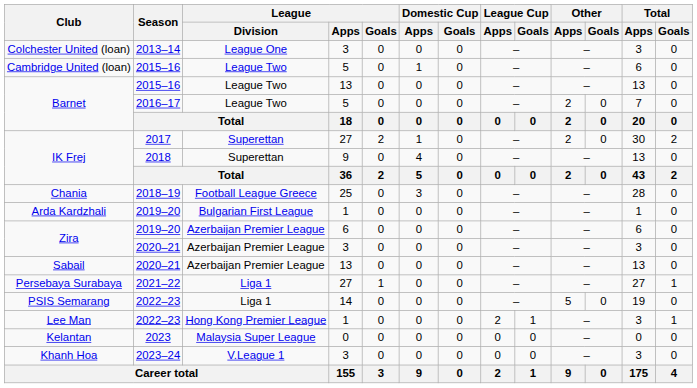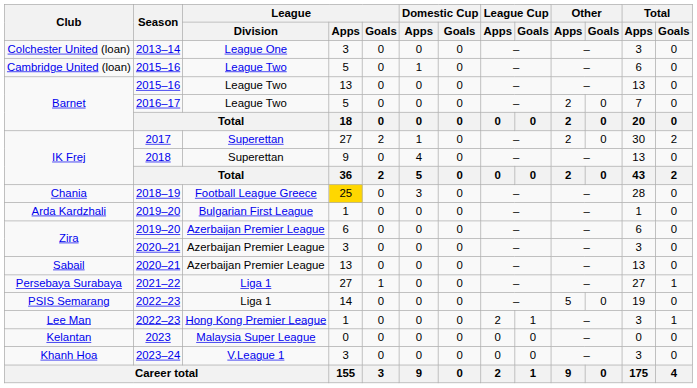(346, 193) no background -> (346, 193) gold background
